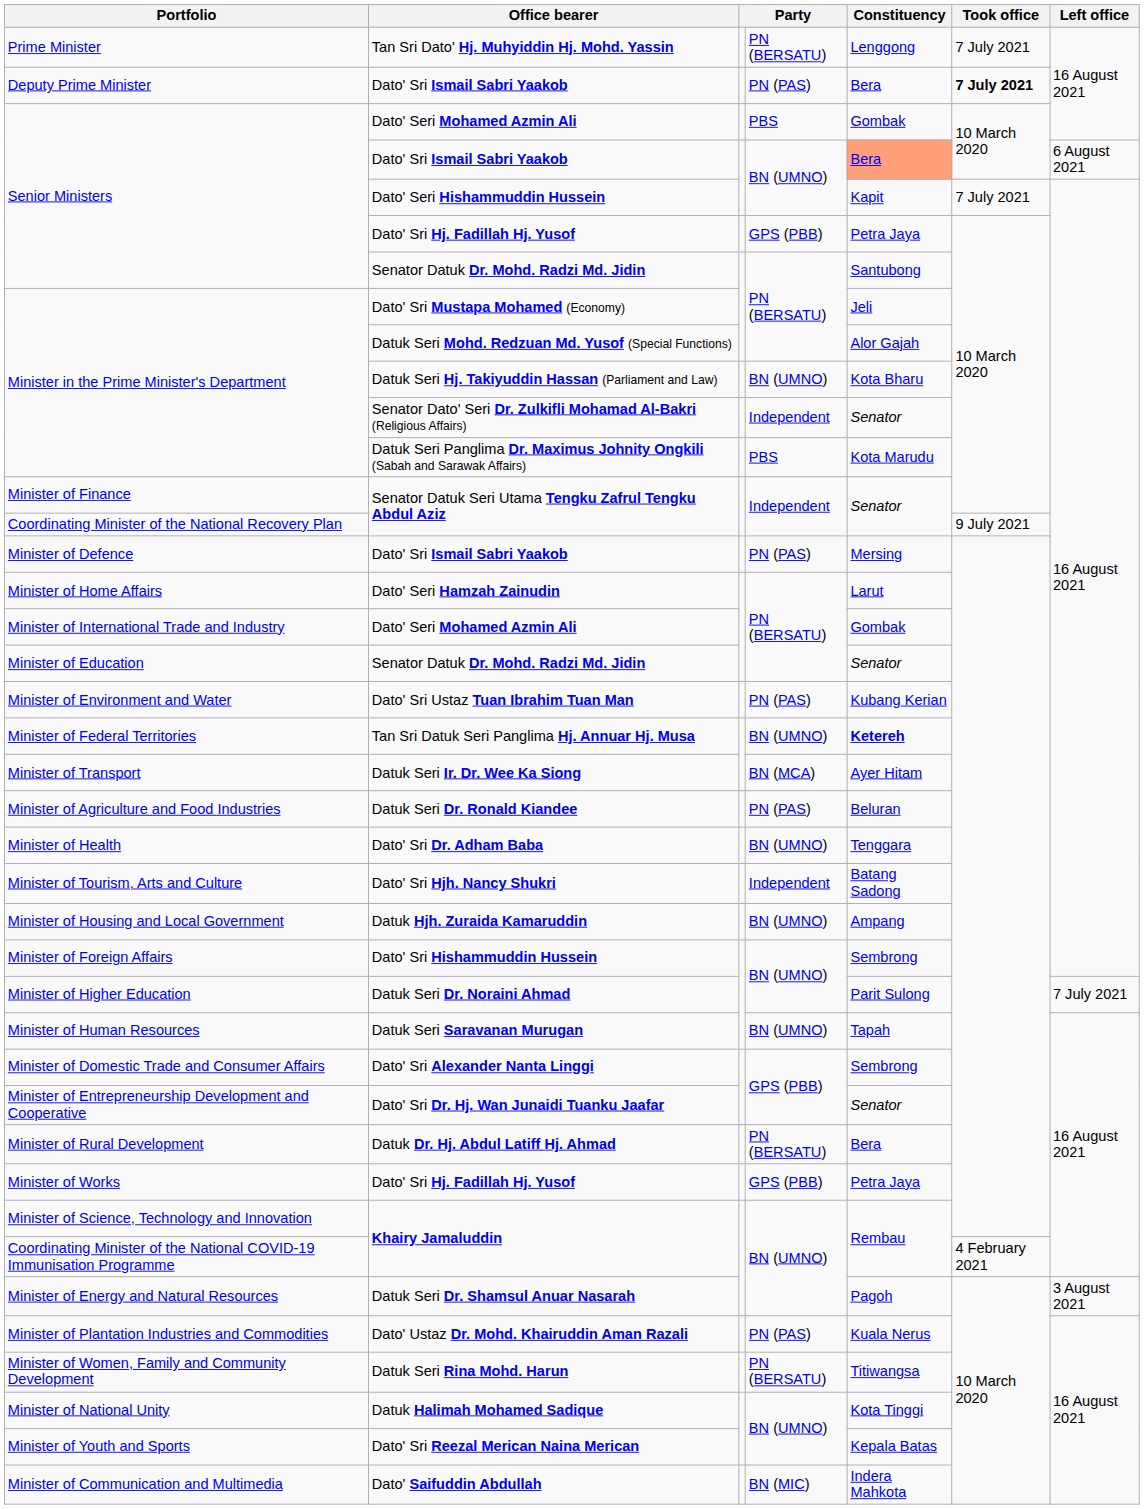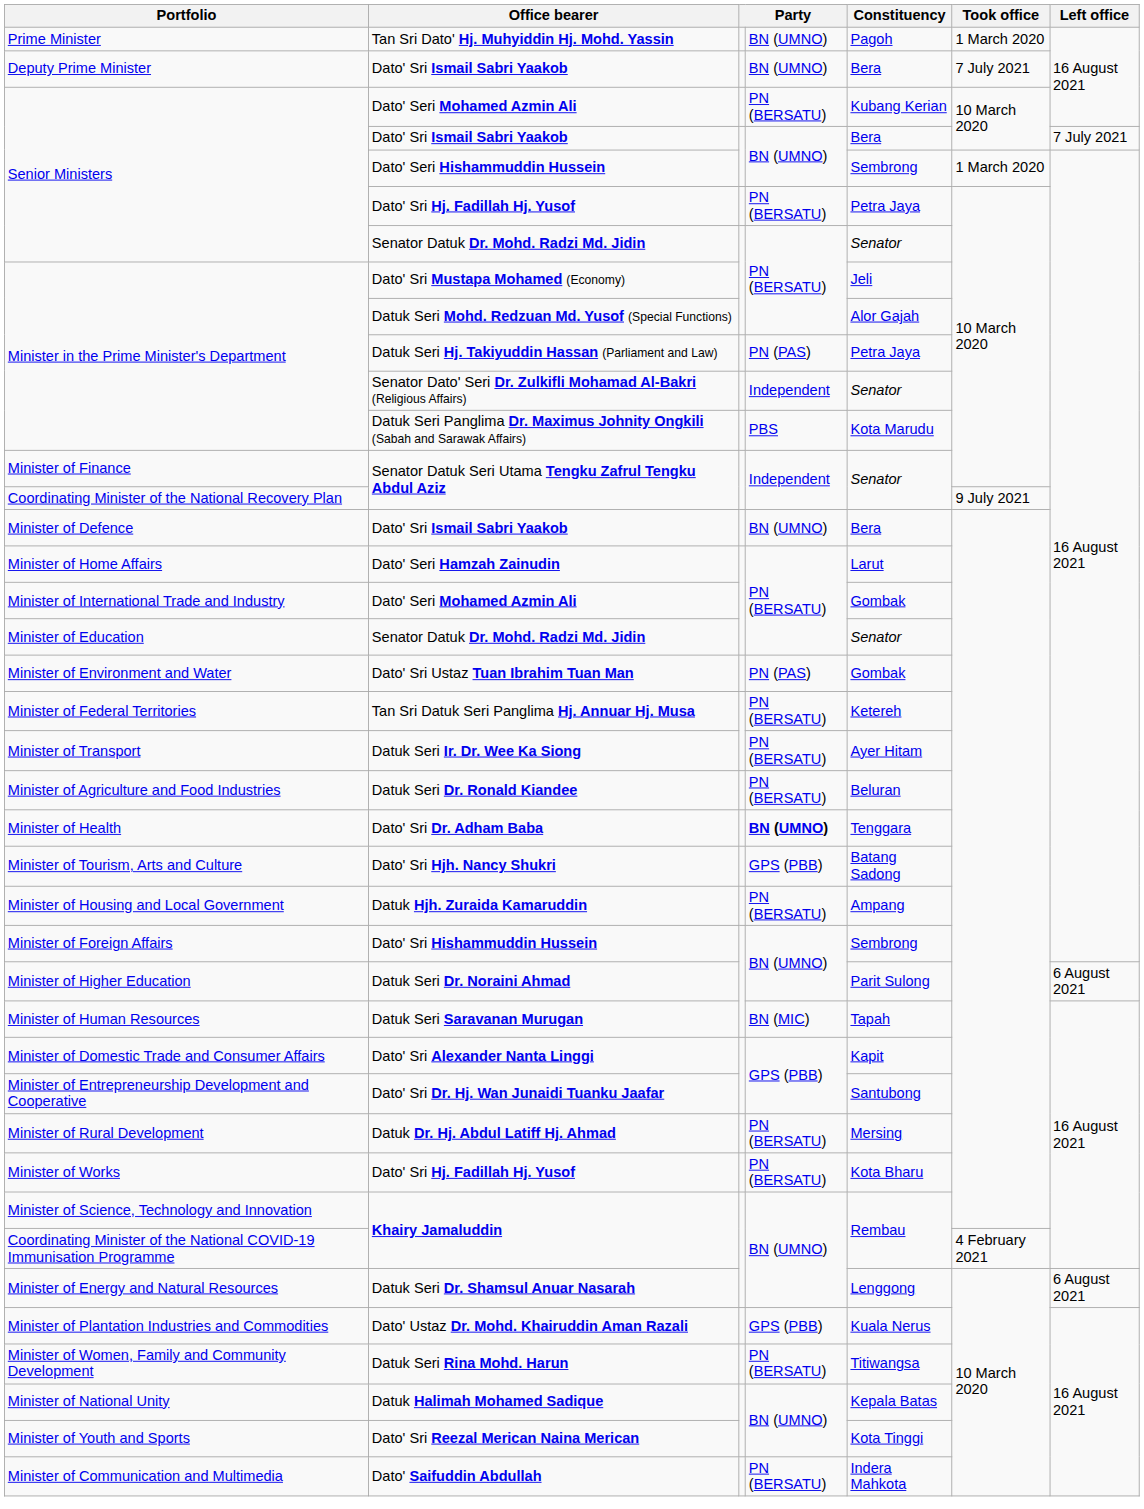(788, 47) PN (BERSATU) -> (788, 39) BN (UMNO)
(883, 47) Lenggong -> (871, 39) Pagoh
(993, 47) 7 July 2021 -> (1000, 39) 1 March 2020
(780, 85) PN (PAS) -> (788, 68) BN (UMNO)
(994, 85) bold -> (993, 68) normal
(763, 121) PBS -> (788, 106) PN (BERSATU)
(878, 121) Gombak -> (899, 106) Kubang Kerian
(866, 159) lightsalmon background -> (866, 138) no background
(1081, 159) 6 August 2021 -> (1090, 138) 7 July 2021
(867, 197) Kapit -> (884, 167) Sembrong
(993, 197) 7 July 2021 -> (1000, 167) 1 March 2020
(786, 233) GPS (PBB) -> (788, 205) PN (BERSATU)
(886, 270) Santubong -> (876, 243) Senator
(788, 379) BN (UMNO) -> (780, 352) PN (PAS)
(887, 379) Kota Bharu -> (885, 352) Petra Jaya
(780, 554) PN (PAS) -> (788, 527) BN (UMNO)
(876, 554) Mersing -> (866, 527) Bera
(899, 699) Kubang Kerian -> (878, 673) Gombak
(788, 736) BN (UMNO) -> (788, 711) PN (BERSATU)
(878, 736) bold -> (876, 711) normal
(782, 772) BN (MCA) -> (788, 750) PN (BERSATU)
(780, 809) PN (PAS) -> (788, 790) PN (BERSATU)
(788, 845) normal -> (788, 828) bold
(789, 883) Independent -> (786, 866) GPS (PBB)
(788, 921) BN (UMNO) -> (788, 905) PN (BERSATU)
(1090, 994) 7 July 2021 -> (1081, 981) 6 August 2021
(788, 1030) BN (UMNO) -> (779, 1019) BN (MIC)
(884, 1067) Sembrong -> (867, 1055) Kapit
(876, 1104) Senator -> (886, 1093) Santubong
(866, 1144) Bera -> (876, 1133) Mersing
(786, 1182) GPS (PBB) -> (788, 1172) PN (BERSATU)
(885, 1182) Petra Jaya -> (887, 1172) Kota Bharu
(871, 1296) Pagoh -> (883, 1287) Lenggong
(1081, 1296) 3 August 2021 -> (1081, 1287) 6 August 2021
(780, 1334) PN (PAS) -> (786, 1325) GPS (PBB)
(887, 1409) Kota Tinggi -> (894, 1401) Kepala Batas
(894, 1446) Kepala Batas -> (887, 1438) Kota Tinggi
(779, 1484) BN (MIC) -> (788, 1476) PN (BERSATU)
